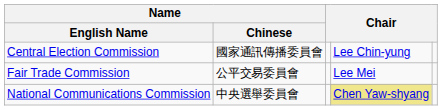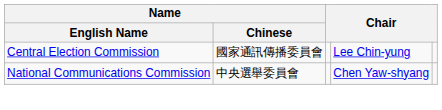- row: (68, 73)
(381, 94) khaki background -> (381, 73) no background
